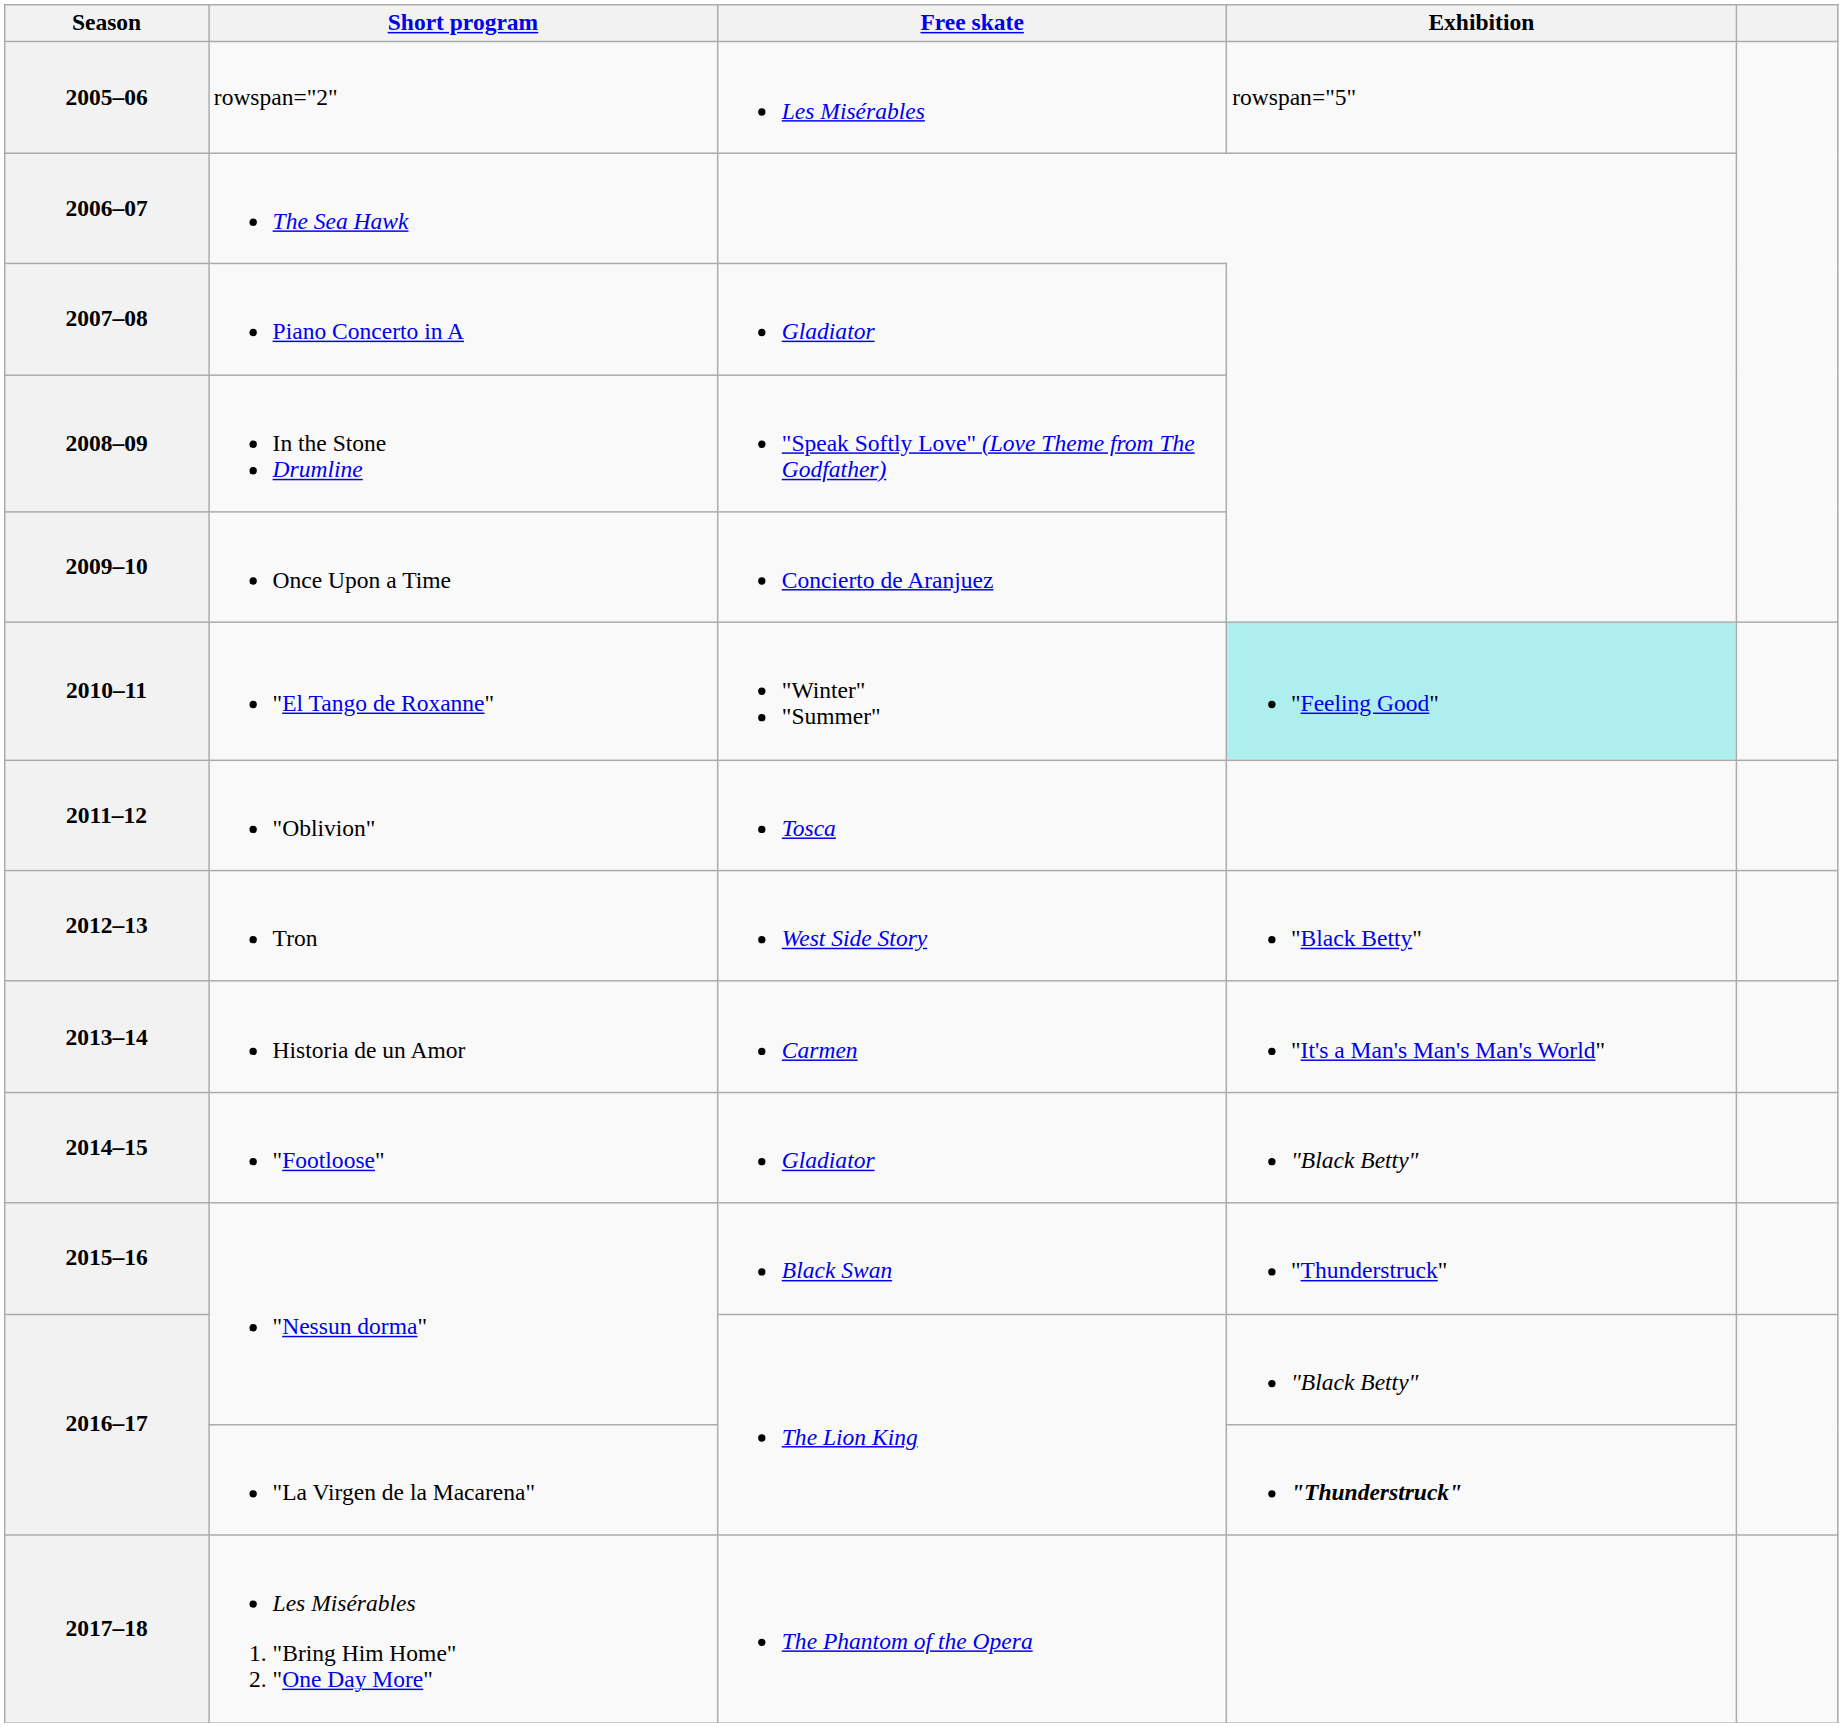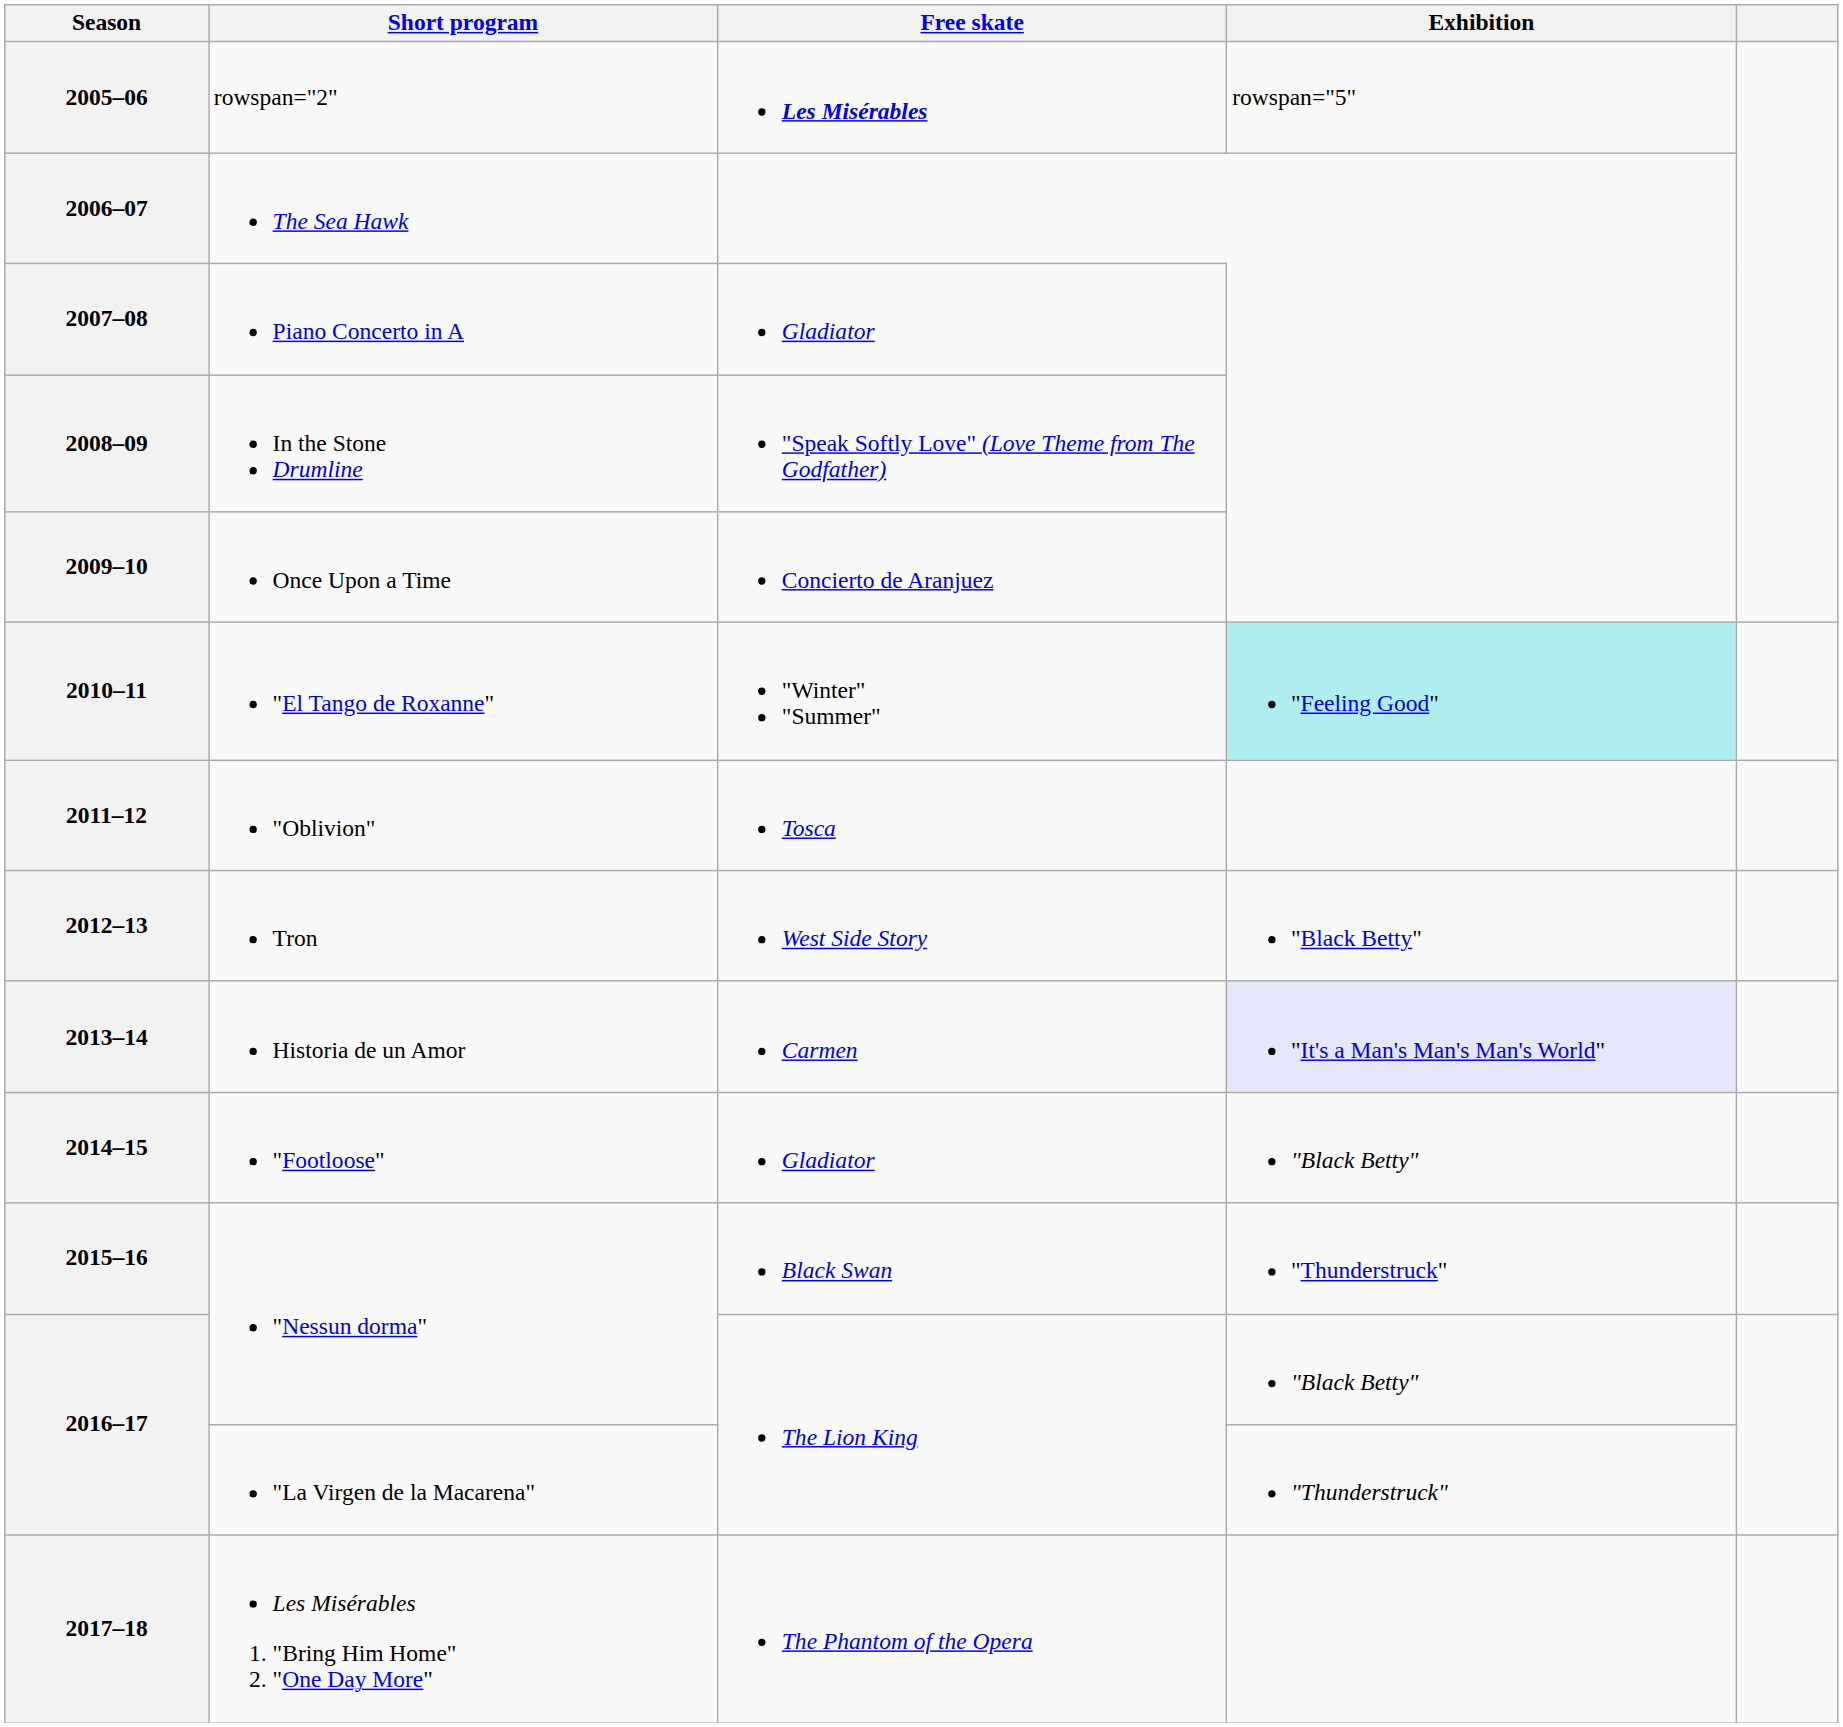(972, 111) normal -> (972, 111) bold
(1481, 1050) no background -> (1481, 1050) lavender background
(1481, 1493) bold -> (1481, 1493) normal
